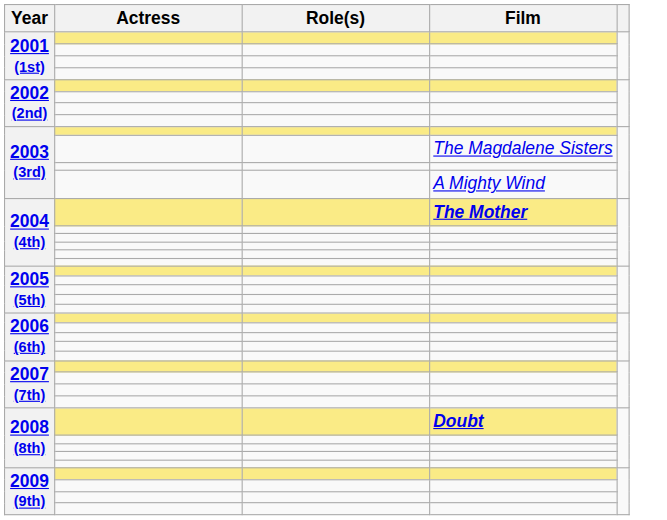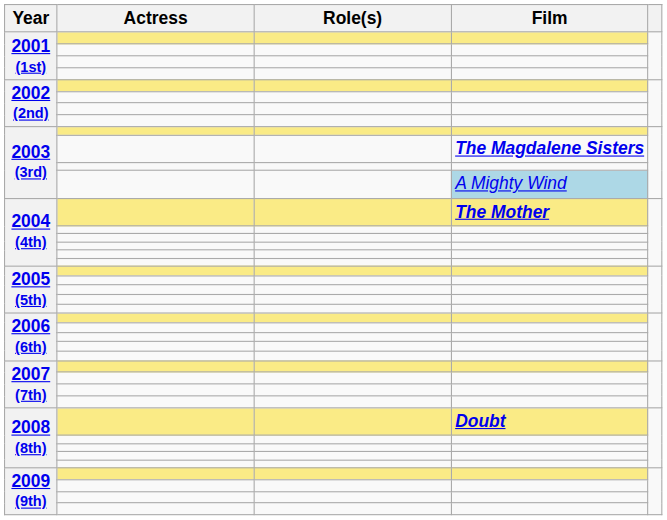(523, 148) normal -> (550, 148) bold
(489, 184) no background -> (511, 184) lightblue background
